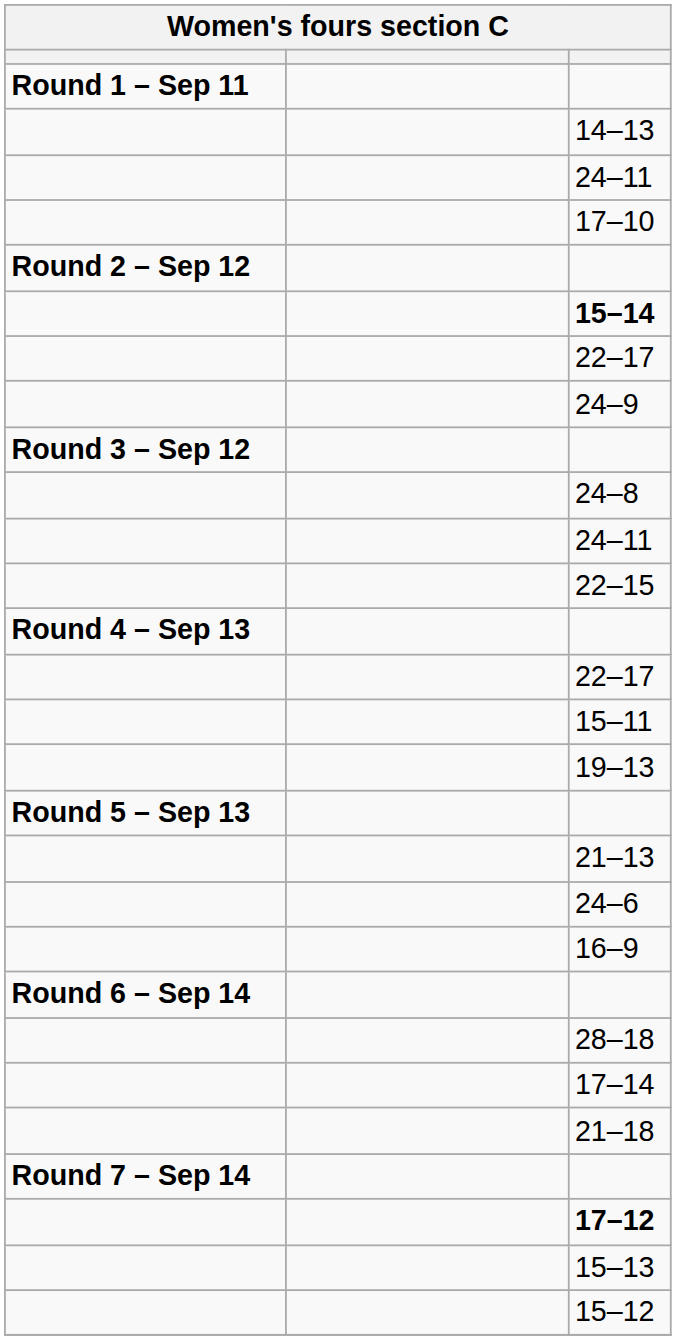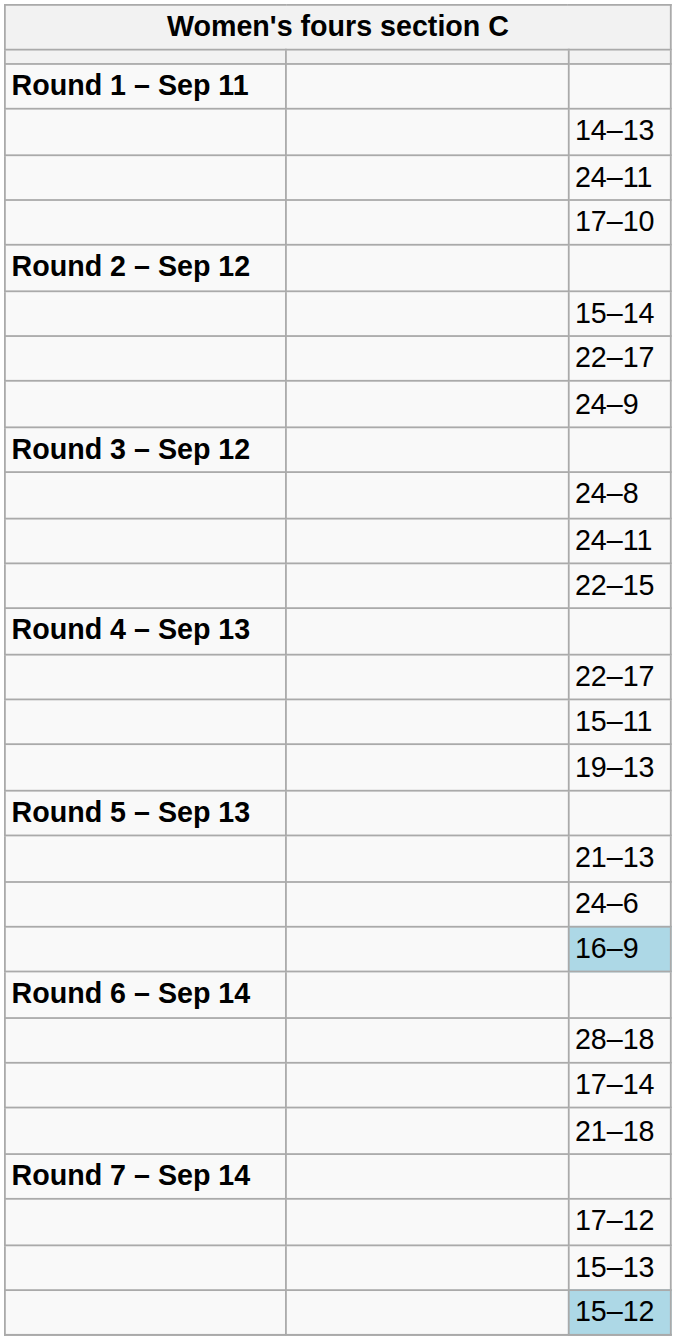(615, 312) bold -> (615, 312) normal
(607, 948) no background -> (607, 948) lightblue background
(615, 1221) bold -> (615, 1221) normal
(615, 1312) no background -> (615, 1312) lightblue background
